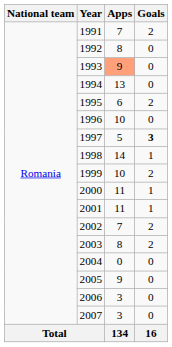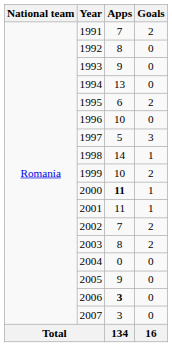(120, 66) lightsalmon background -> (120, 66) no background
(151, 137) bold -> (151, 137) normal
(120, 191) normal -> (120, 191) bold
(120, 297) normal -> (120, 297) bold
